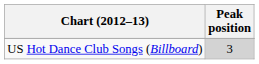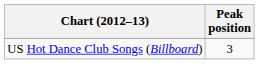(230, 48) lightgrey background -> (230, 48) no background
